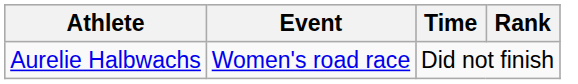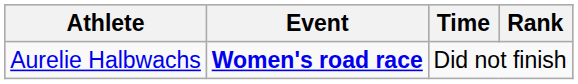(311, 60) normal -> (317, 60) bold
